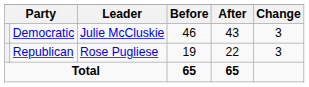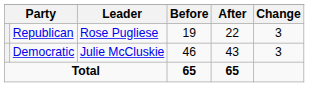rows swapped: (44, 33) <-> (43, 52)
